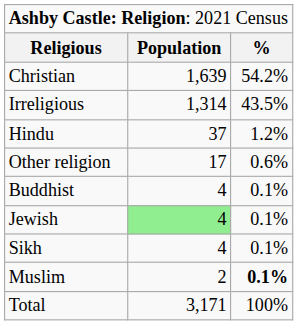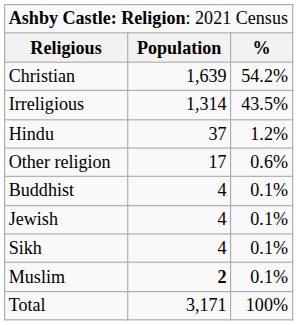(222, 219) lightgreen background -> (222, 219) no background
(222, 276) normal -> (222, 276) bold
(268, 276) bold -> (269, 276) normal
